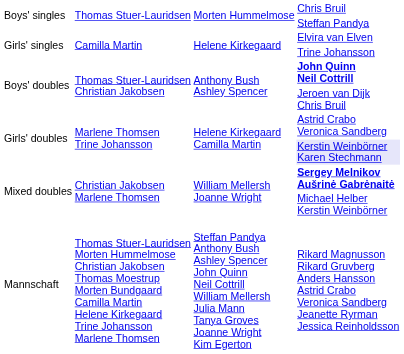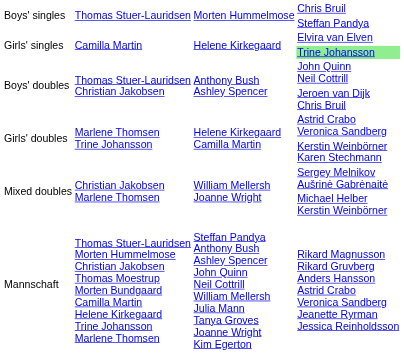(336, 52) no background -> (336, 52) lightgreen background
(326, 73) bold -> (324, 73) normal
(342, 152) lavender background -> (342, 152) no background
(346, 178) bold -> (343, 178) normal
